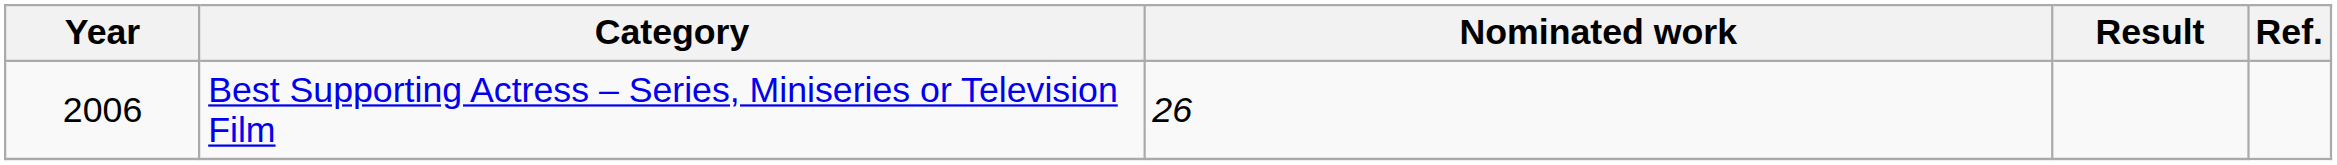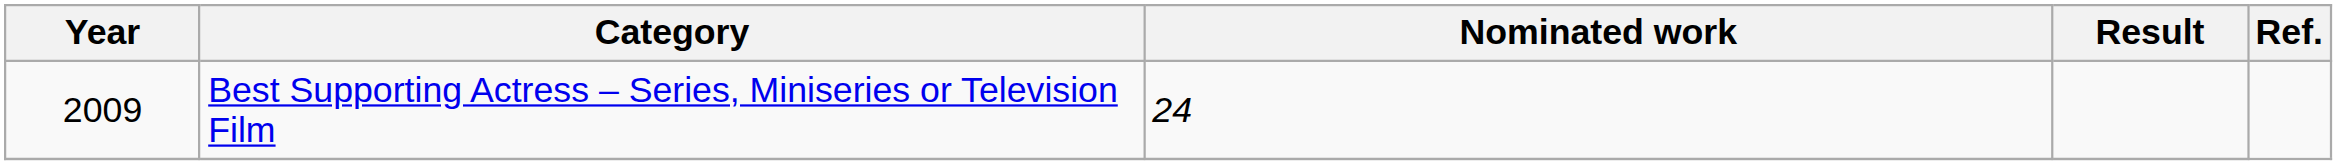(103, 109) 2006 -> (103, 109) 2009
(1172, 109) 26 -> (1172, 109) 24
